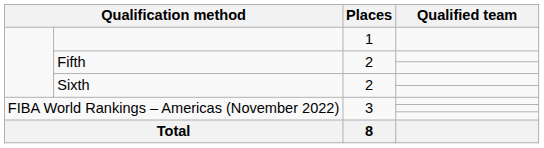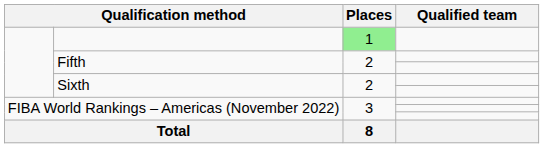(369, 39) no background -> (369, 39) lightgreen background
